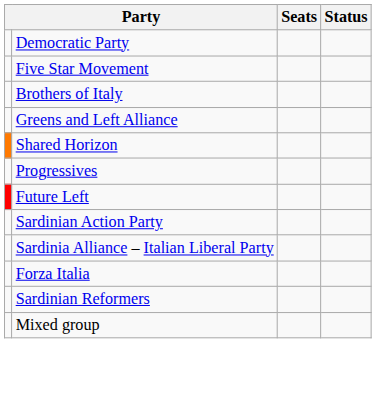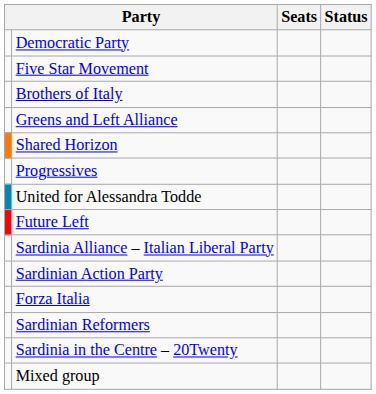+ row: (109, 196)
rows swapped: (89, 222) <-> (145, 247)
+ row: (127, 350)
